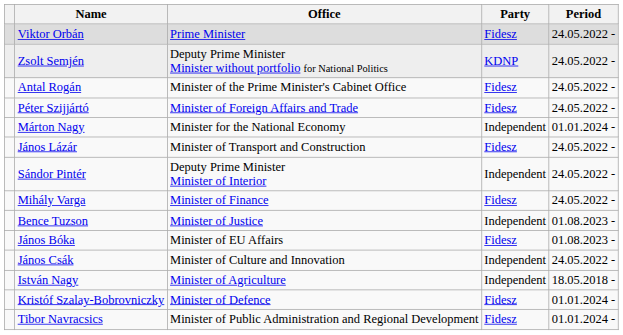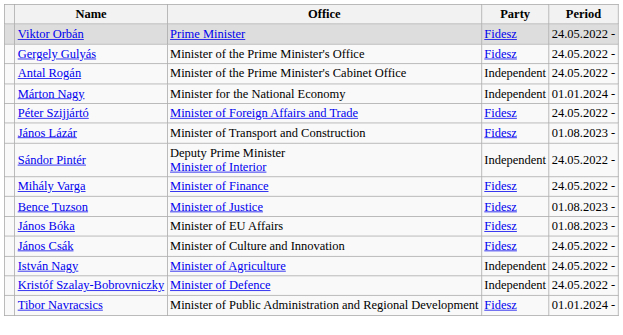- row: (51, 61)
+ row: (57, 53)
(501, 87) Fidesz -> (515, 73) Independent
rows swapped: (51, 127) <-> (53, 107)
(583, 147) 24.05.2022 - -> (583, 133) 01.08.2023 -
(515, 220) Independent -> (501, 206) Fidesz
(515, 260) Independent -> (501, 246) Fidesz
(583, 279) 18.05.2018 - -> (583, 265) 24.05.2022 -
(501, 299) Fidesz -> (515, 285) Independent
(583, 299) 01.01.2024 - -> (583, 285) 24.05.2022 -
